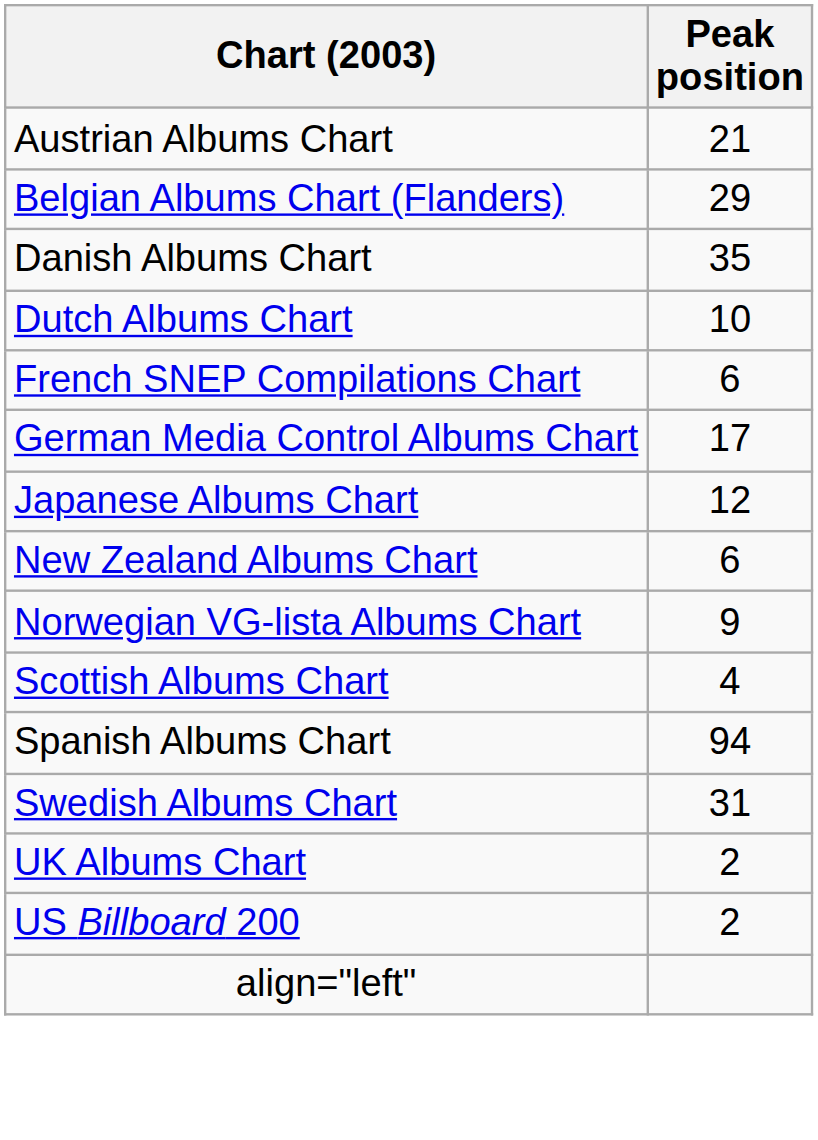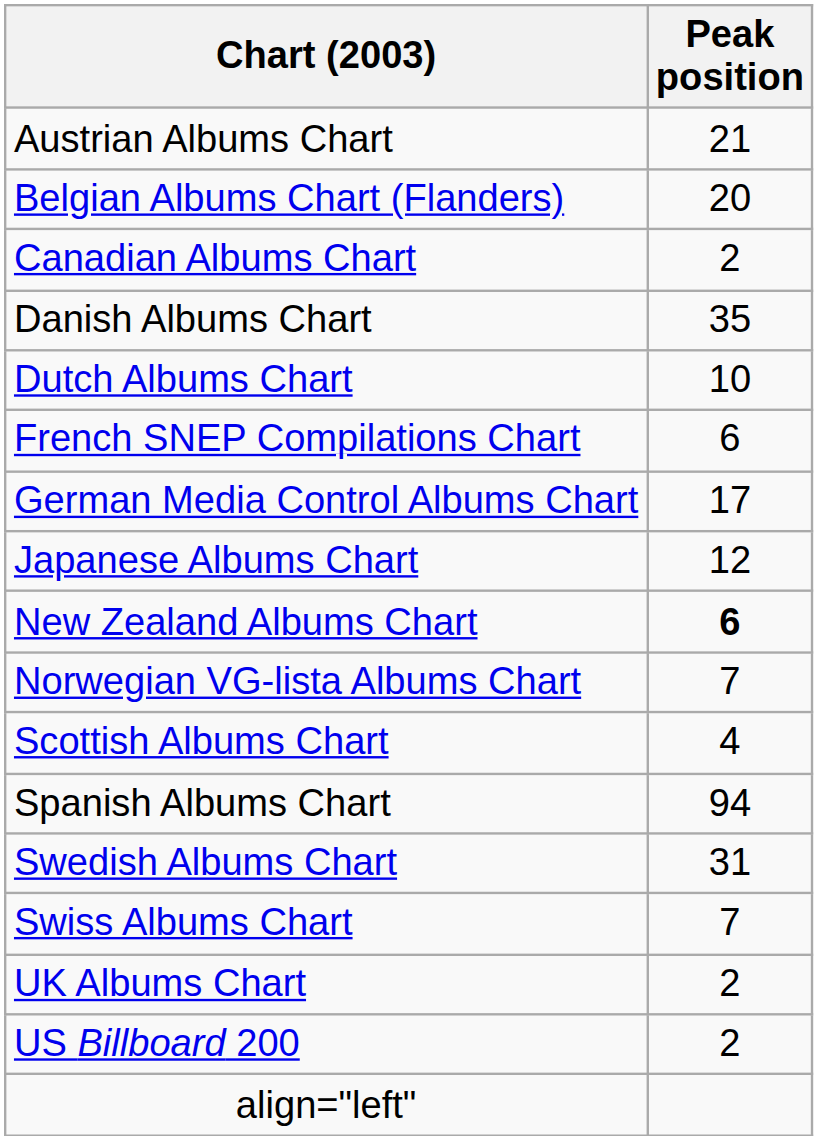(730, 198) 29 -> (730, 198) 20
+ row: (215, 258)
(730, 560) normal -> (730, 621) bold
(730, 621) 9 -> (730, 681) 7
+ row: (183, 923)
